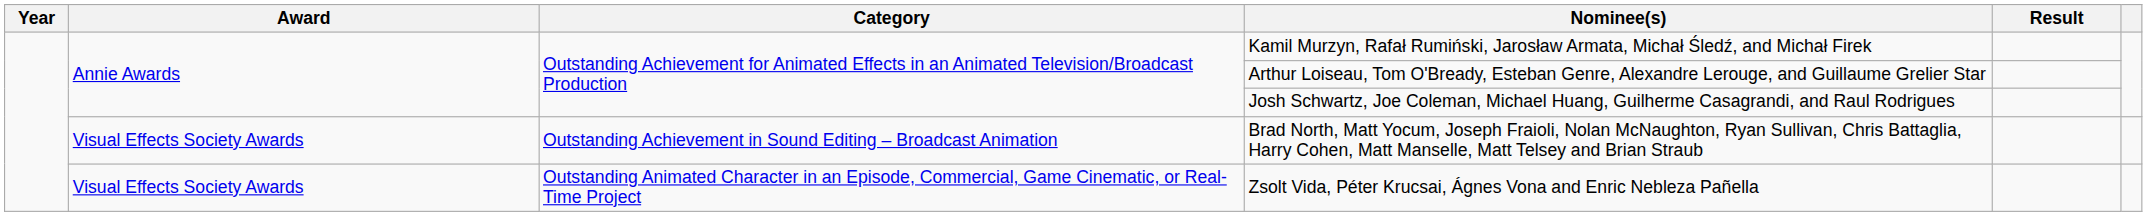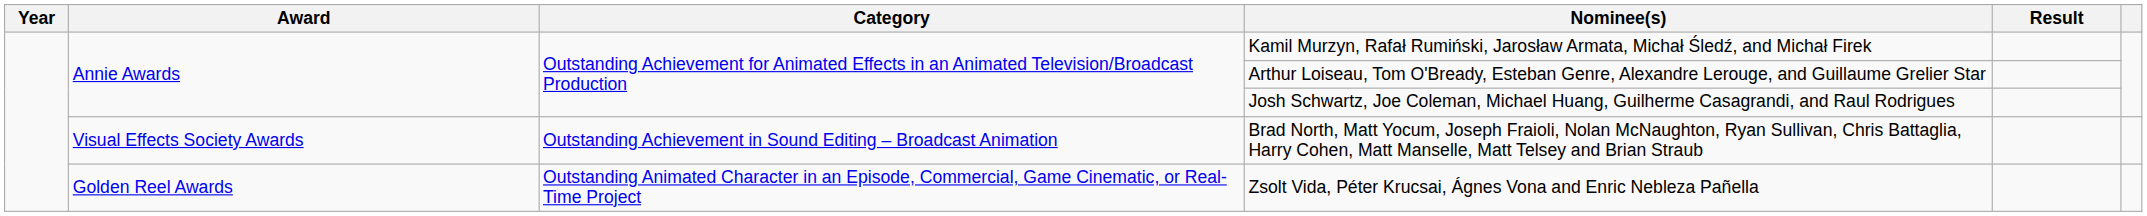(188, 187) Visual Effects Society Awards -> (153, 187) Golden Reel Awards
